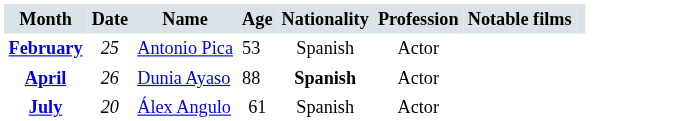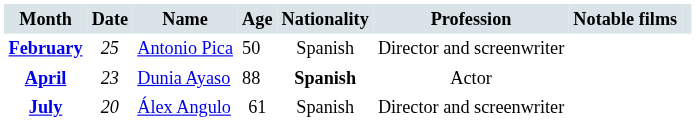(251, 48) 53 -> (251, 48) 50
(418, 48) Actor -> (471, 48) Director and screenwriter
(110, 78) 26 -> (110, 78) 23
(418, 107) Actor -> (471, 107) Director and screenwriter
